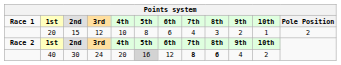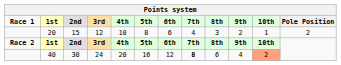(146, 55) lightgrey background -> (146, 55) no background
(217, 55) bold -> (217, 55) normal
(266, 55) no background -> (266, 55) lightsalmon background
